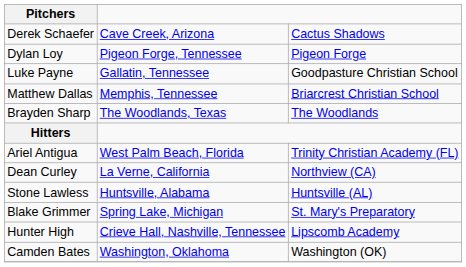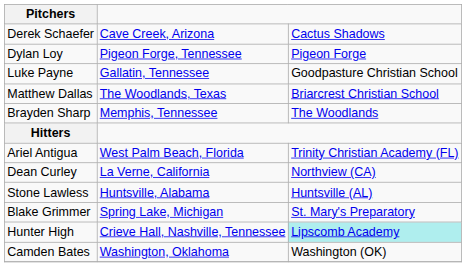(159, 93) Memphis, Tennessee -> (163, 93) The Woodlands, Texas
(163, 113) The Woodlands, Texas -> (159, 113) Memphis, Tennessee
(345, 232) no background -> (345, 232) paleturquoise background
